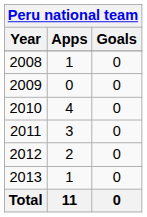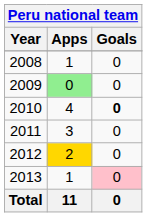(69, 85) no background -> (69, 85) lightgreen background
(117, 108) normal -> (117, 108) bold
(69, 154) no background -> (69, 154) gold background
(117, 177) no background -> (117, 177) pink background
